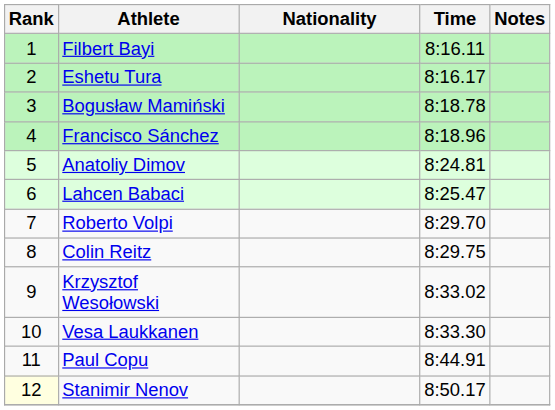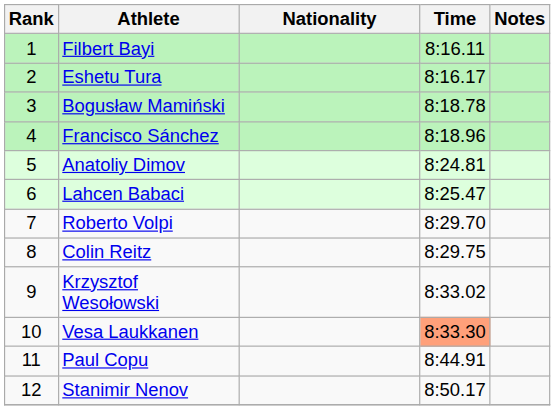(455, 331) no background -> (455, 331) lightsalmon background
(31, 389) lightyellow background -> (31, 389) no background
